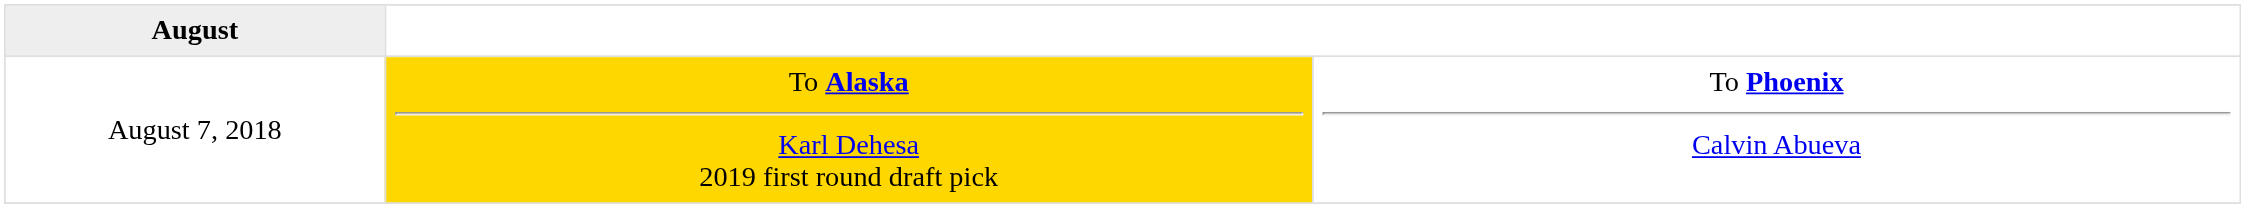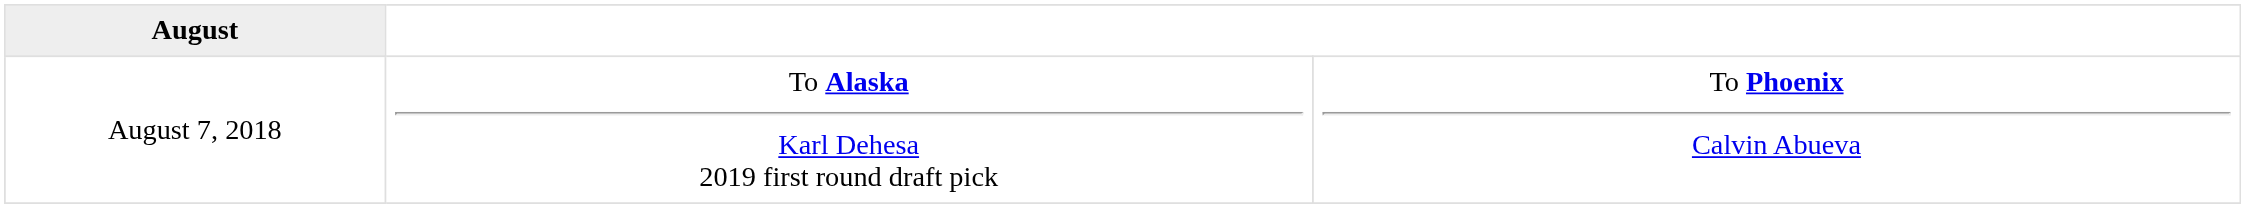(849, 129) gold background -> (849, 129) no background
